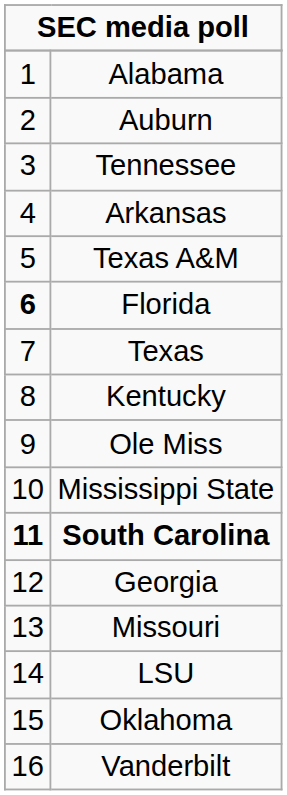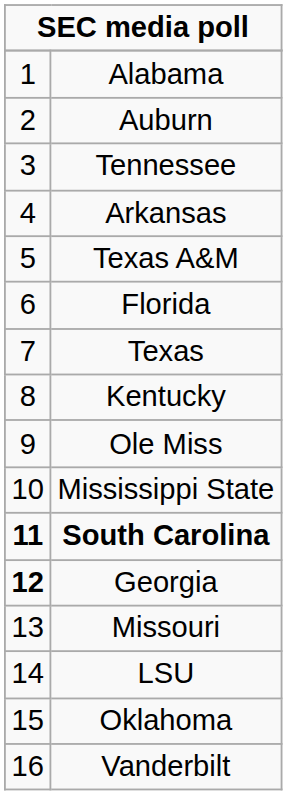(28, 304) bold -> (28, 304) normal
(28, 581) normal -> (28, 581) bold
